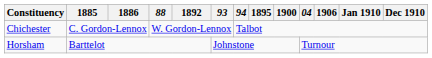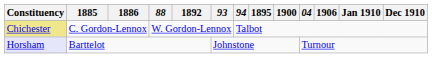(29, 28) no background -> (29, 28) khaki background
(25, 45) no background -> (25, 45) lavender background
